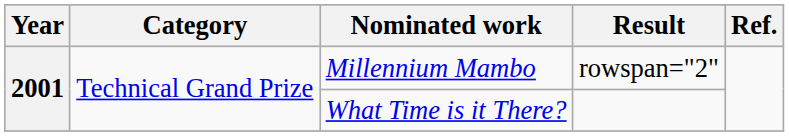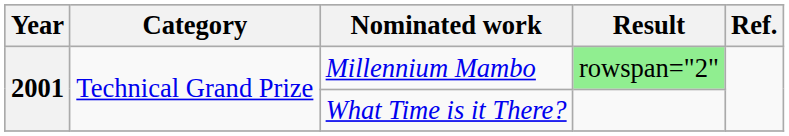(649, 67) no background -> (649, 67) lightgreen background
